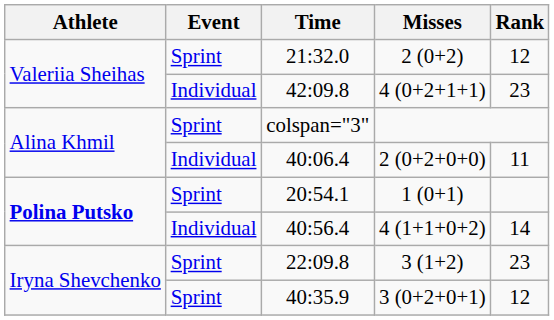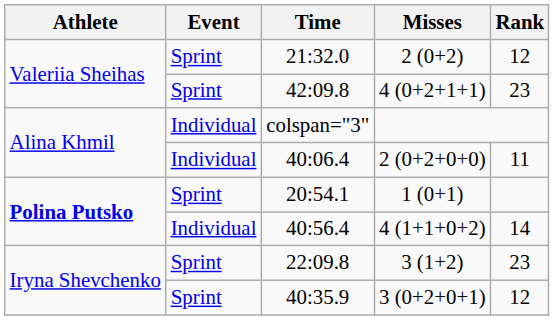(214, 90) Individual -> (196, 90) Sprint
(196, 125) Sprint -> (214, 125) Individual
